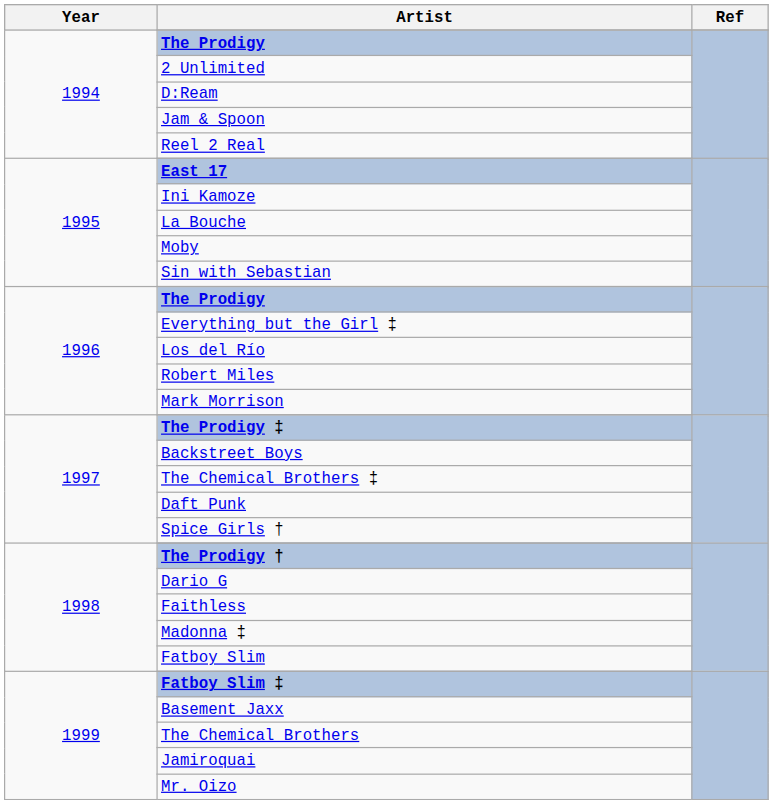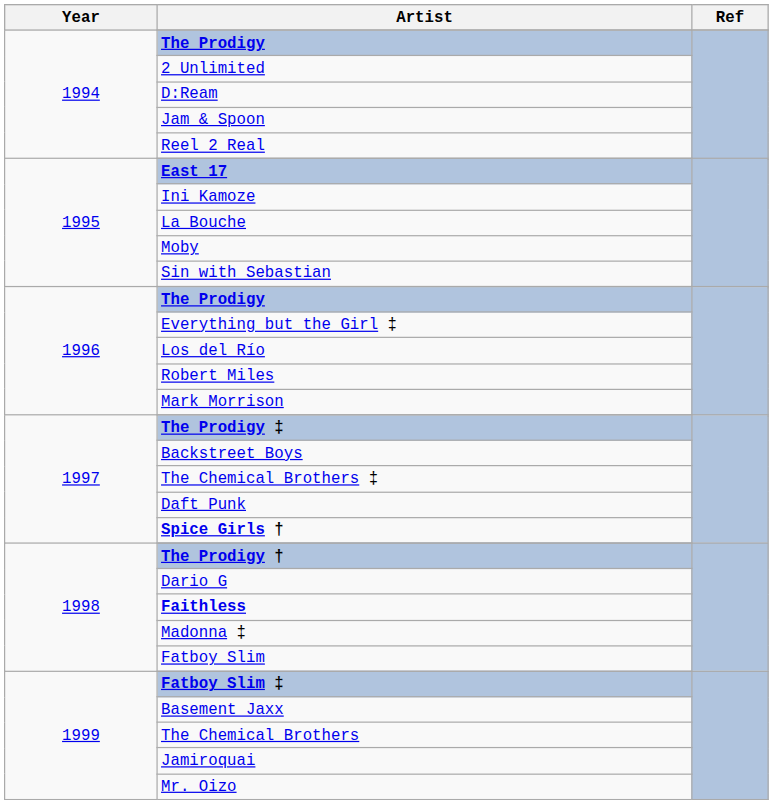(222, 530) normal -> (222, 530) bold
(204, 607) normal -> (204, 607) bold
